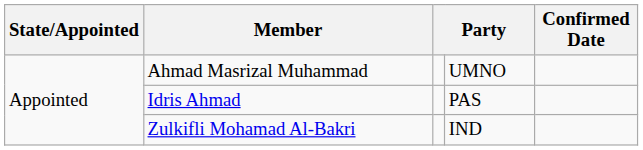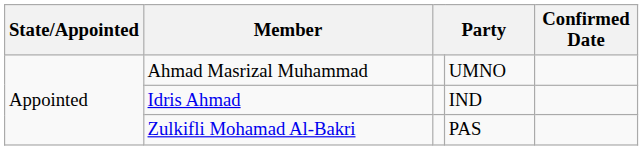(465, 99) PAS -> (465, 99) IND
(465, 129) IND -> (465, 129) PAS
